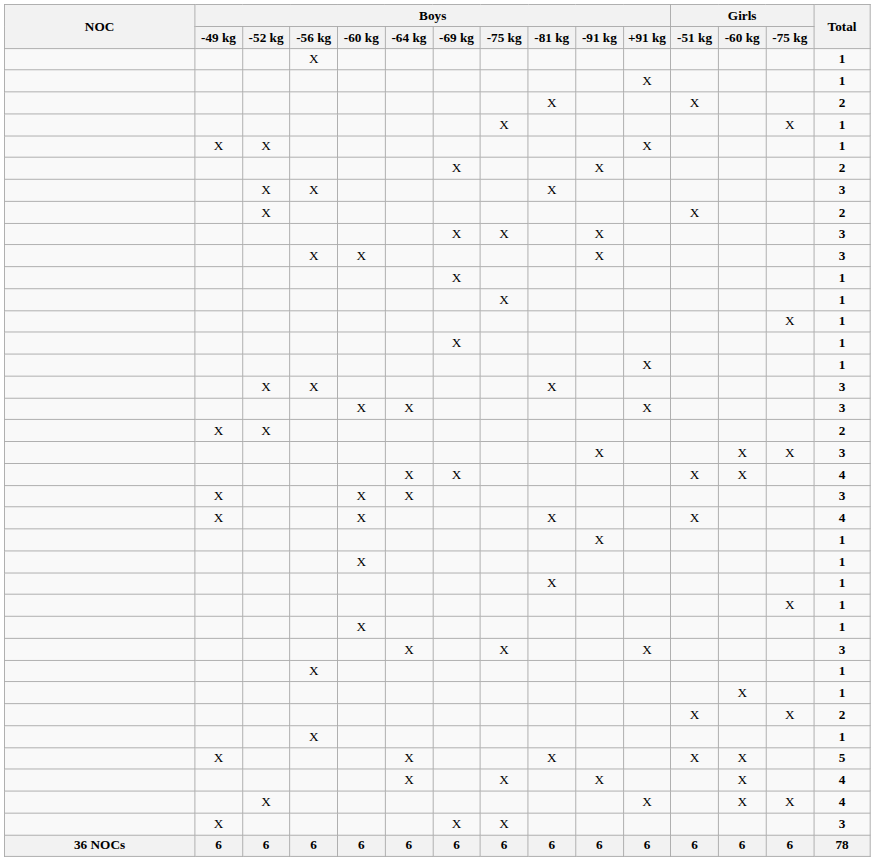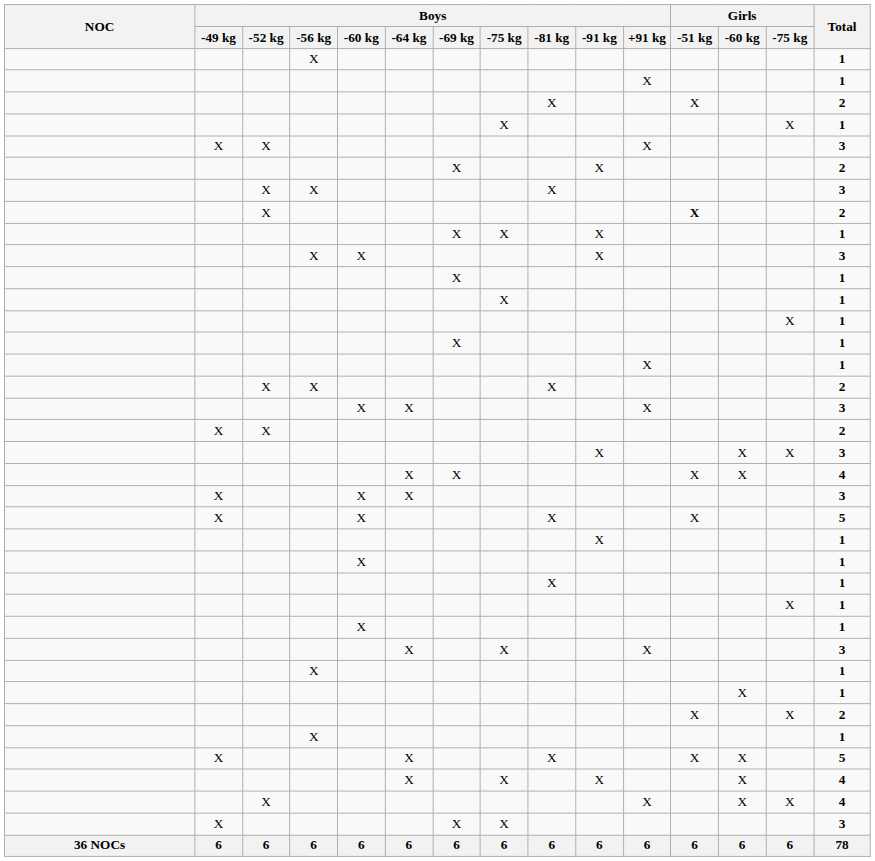(842, 146) 1 -> (842, 146) 3
(695, 212) normal -> (695, 212) bold
(842, 234) 3 -> (842, 234) 1
(842, 387) 3 -> (842, 387) 2
(842, 518) 4 -> (842, 518) 5
